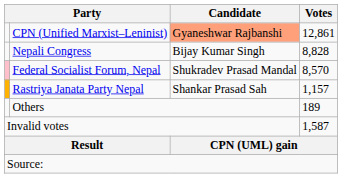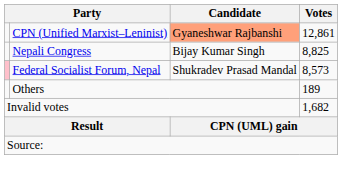(316, 51) 8,828 -> (316, 51) 8,825
(316, 70) 8,570 -> (316, 70) 8,573
- row: (78, 88)
(316, 126) 1,587 -> (316, 107) 1,682
